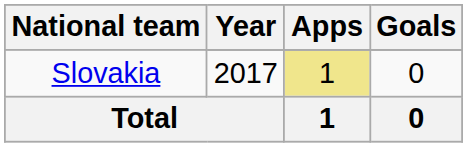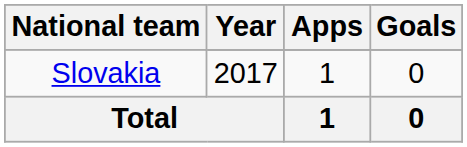(327, 73) khaki background -> (327, 73) no background
